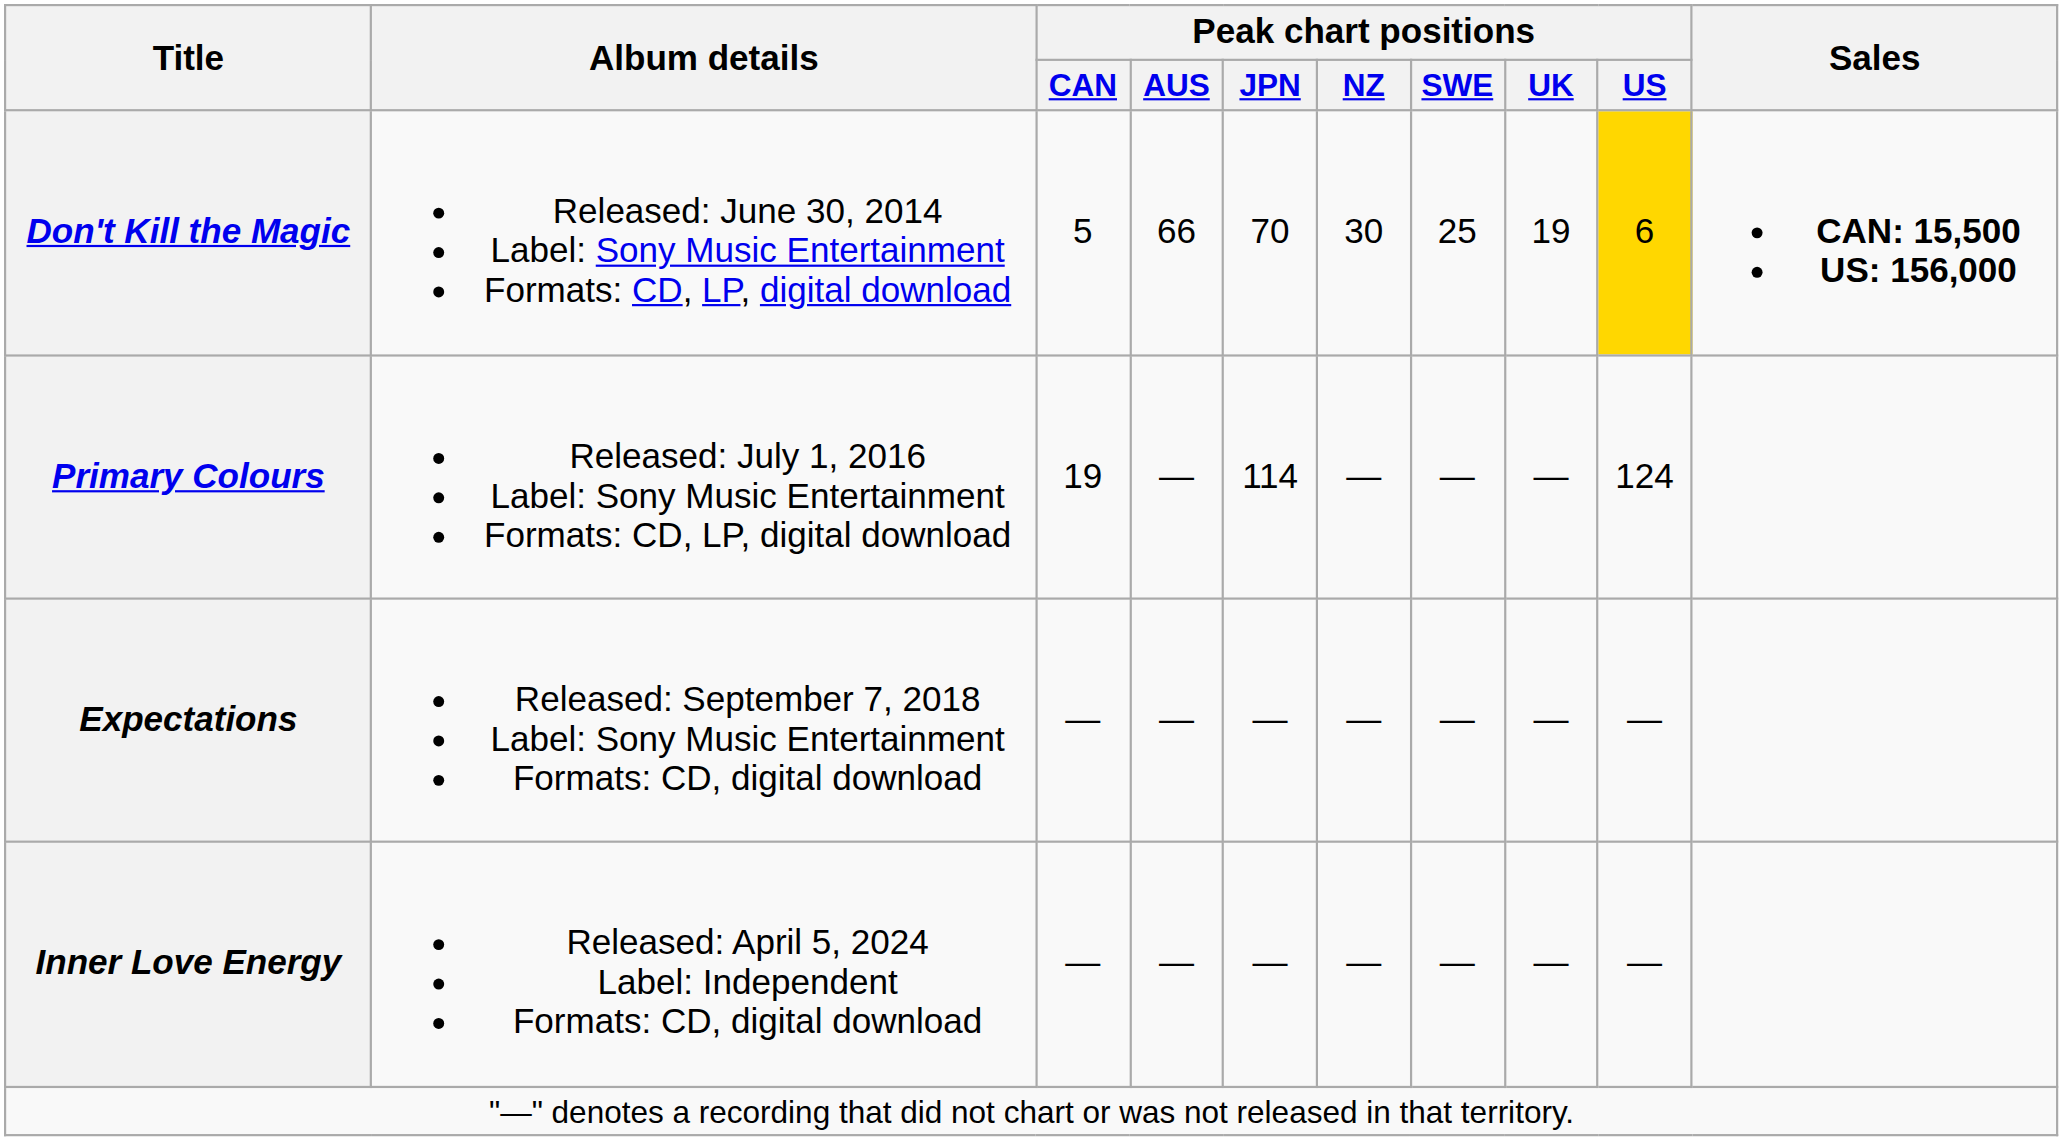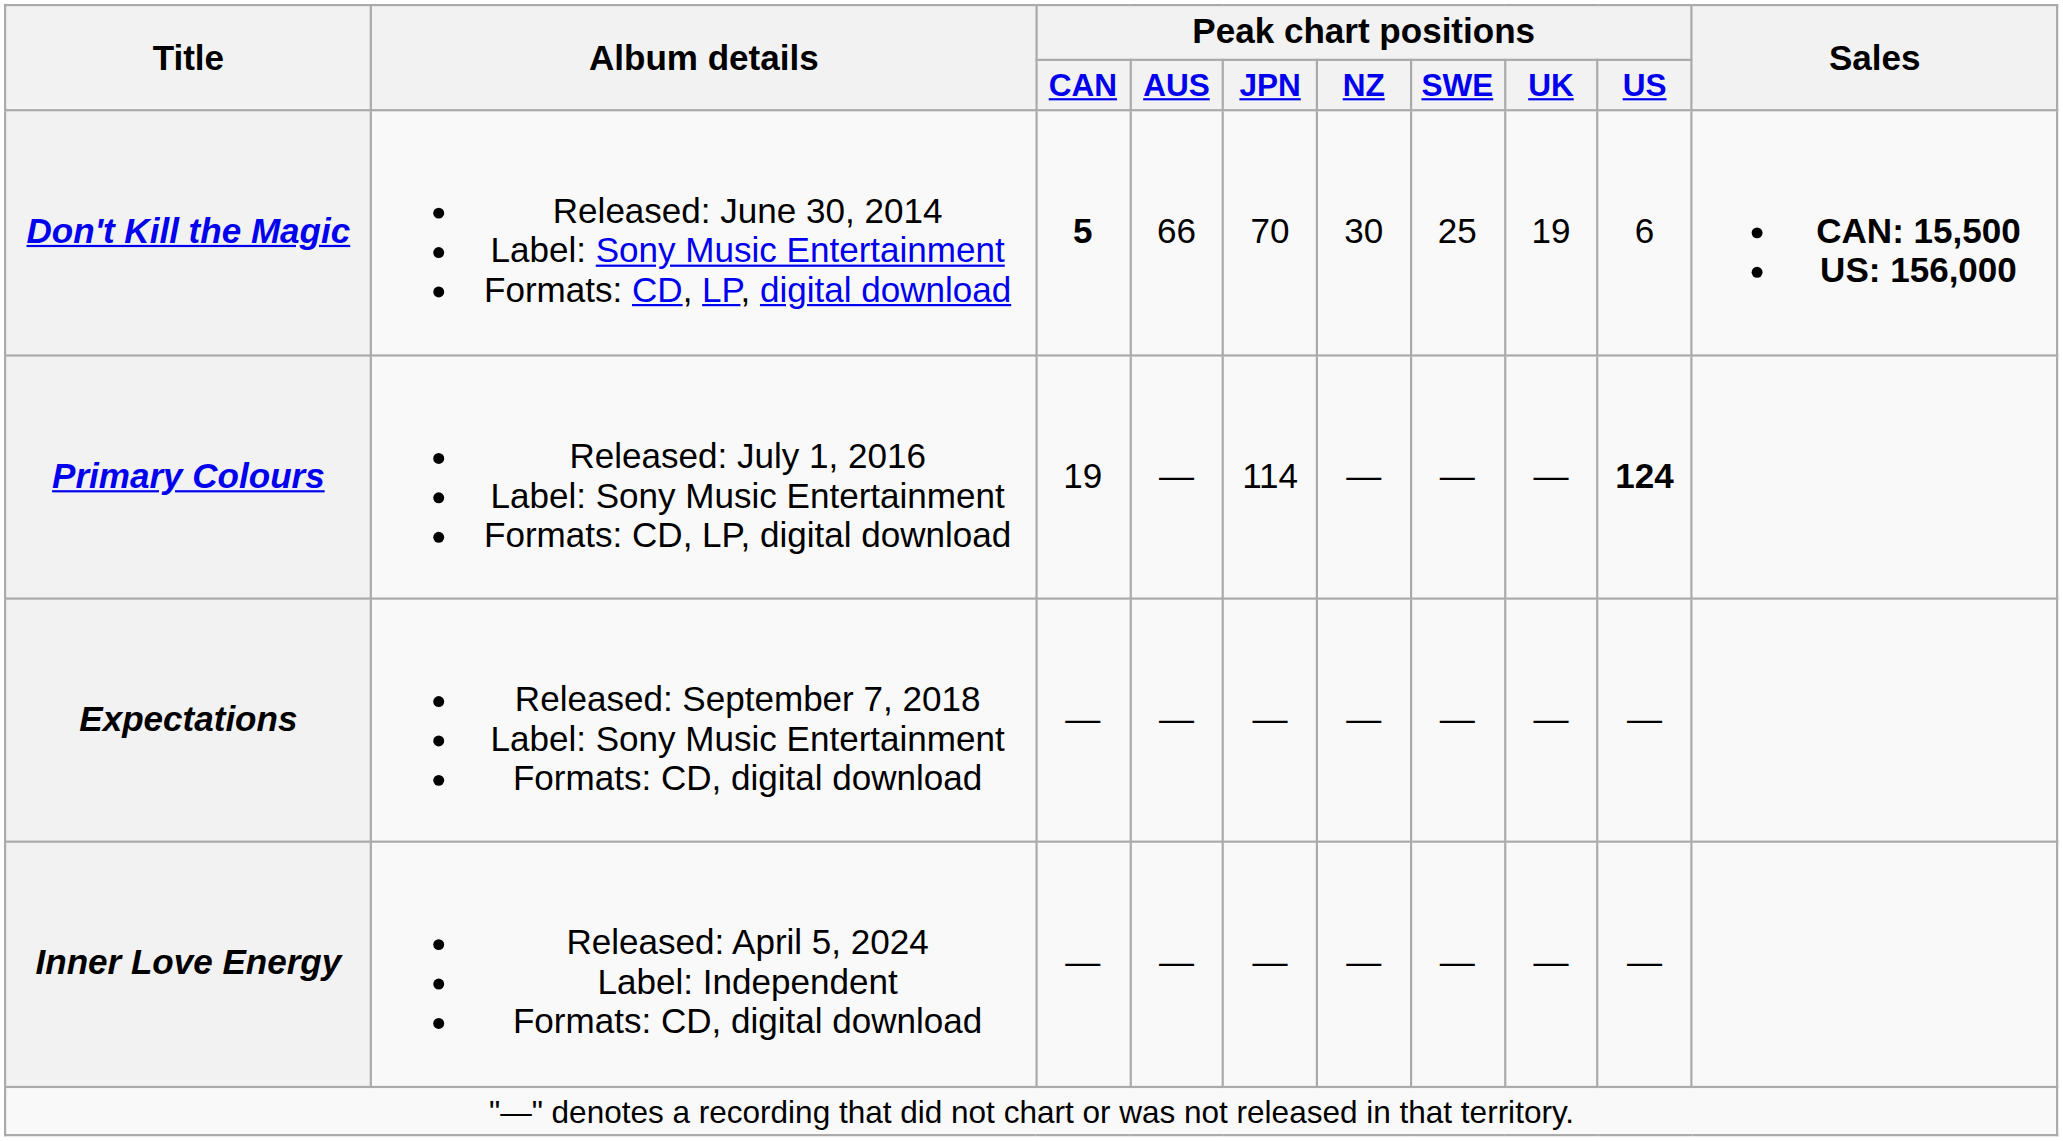(1083, 231) normal -> (1083, 231) bold
(1645, 231) gold background -> (1645, 231) no background
(1645, 475) normal -> (1645, 475) bold
